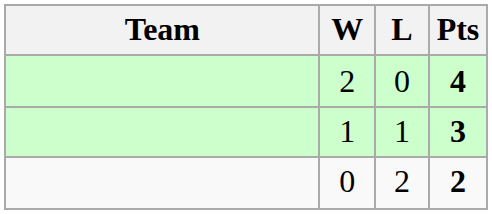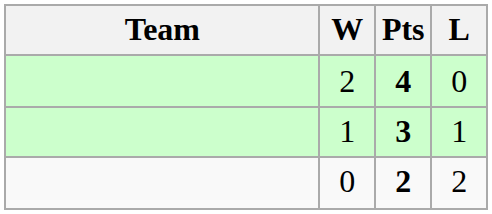columns swapped: (402, 29) <-> (458, 29)
